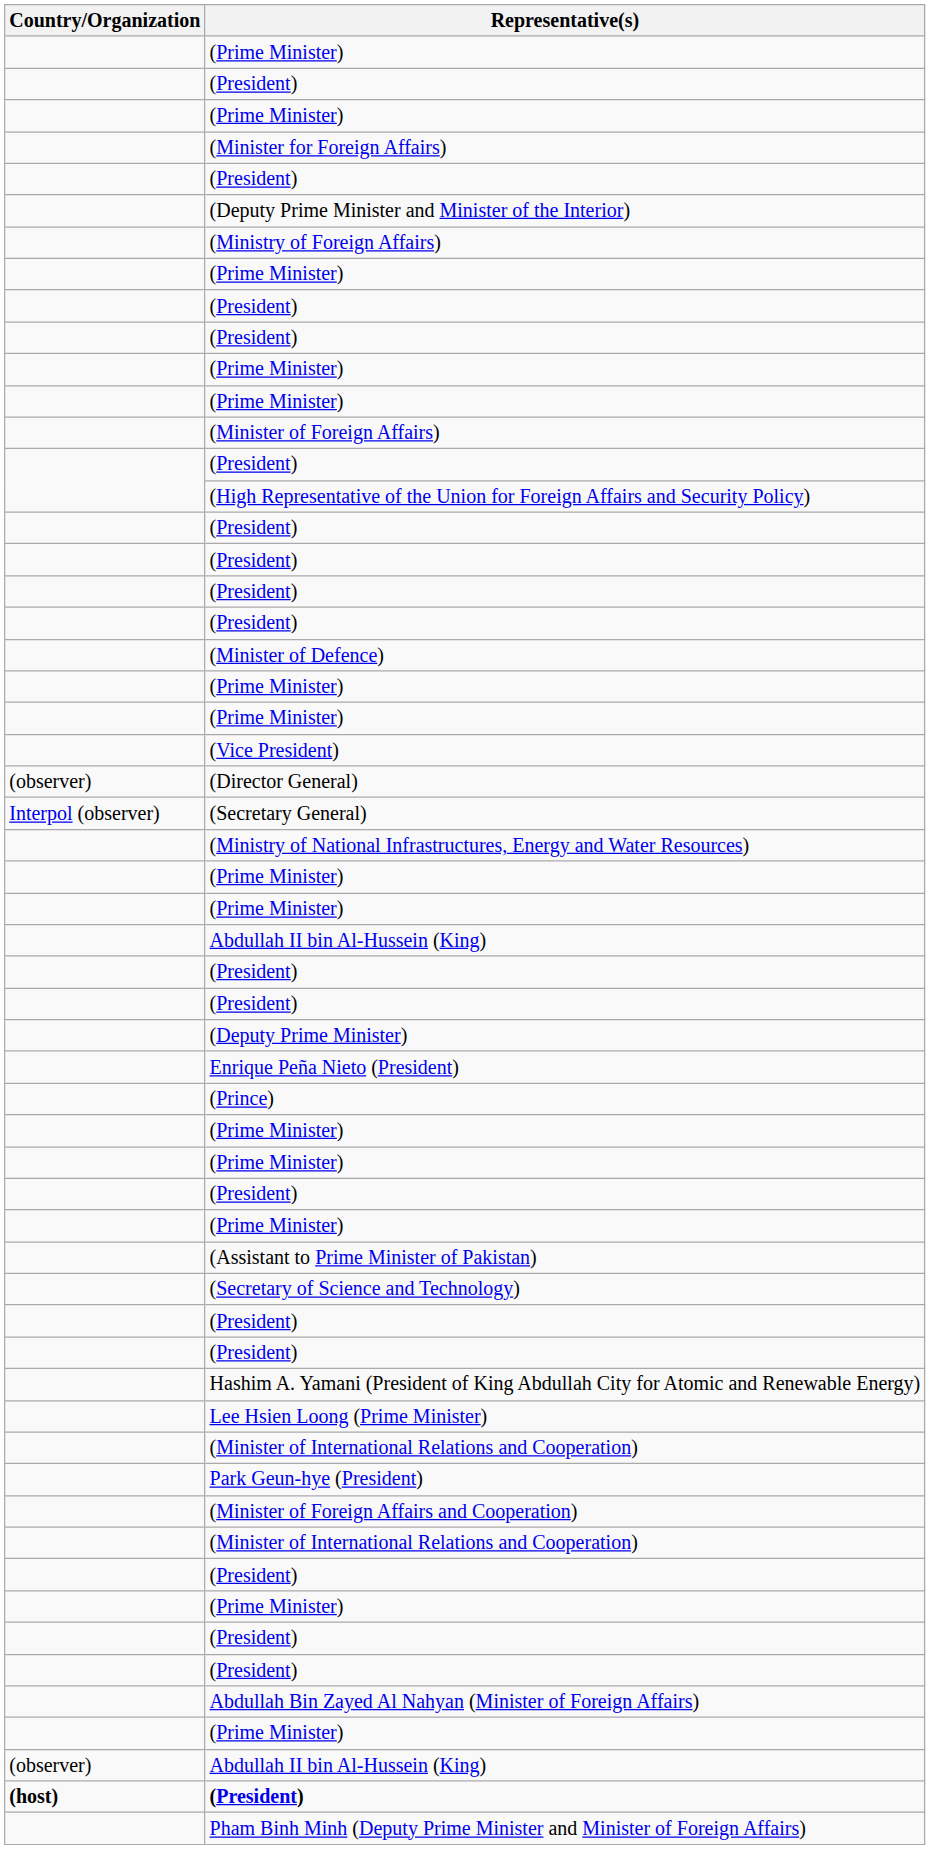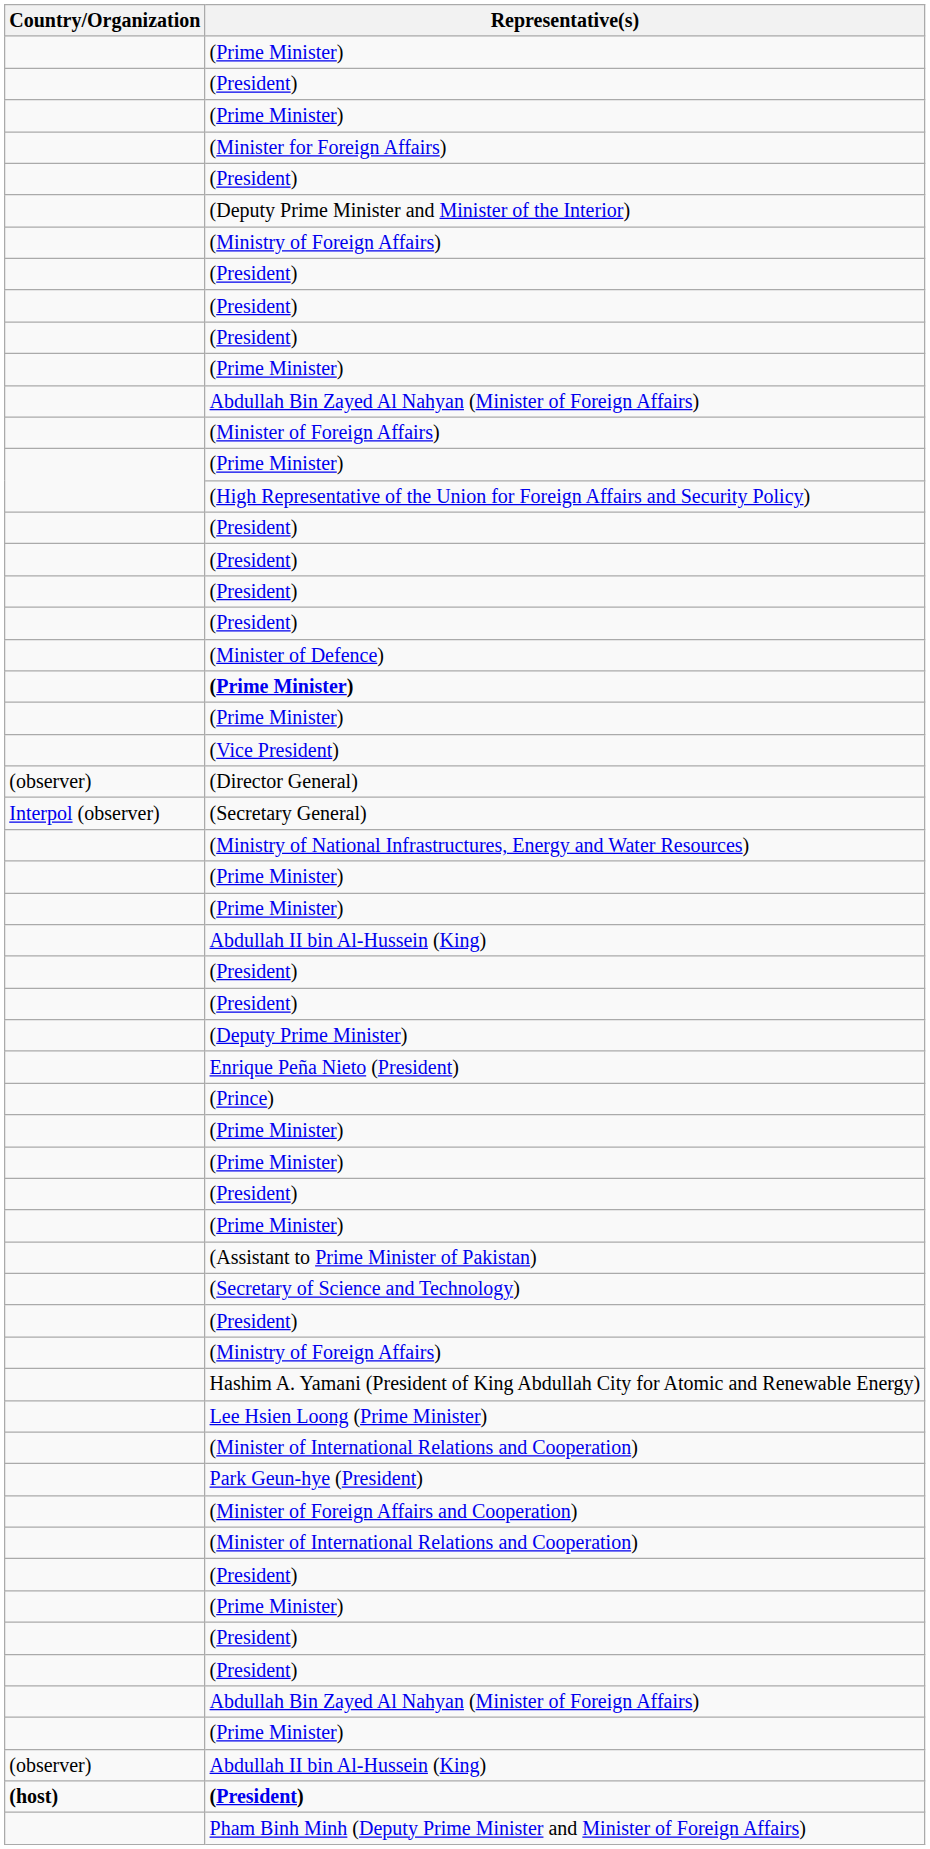(276, 274) (Prime Minister) -> (253, 274) (President)
(276, 400) (Prime Minister) -> (454, 400) Abdullah Bin Zayed Al Nahyan (Minister of Foreign Affairs)
(253, 464) (President) -> (276, 464) (Prime Minister)
(276, 686) normal -> (281, 686) bold
(253, 1352) (President) -> (325, 1352) (Ministry of Foreign Affairs)
